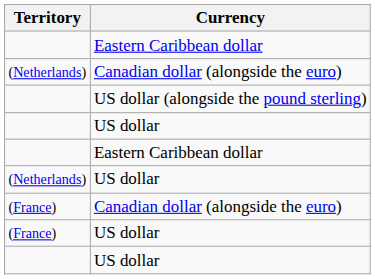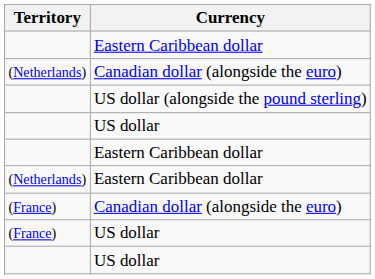(127, 179) US dollar -> (178, 179) Eastern Caribbean dollar
